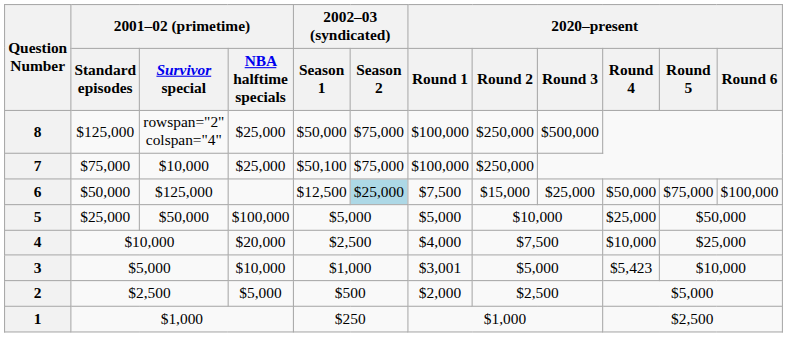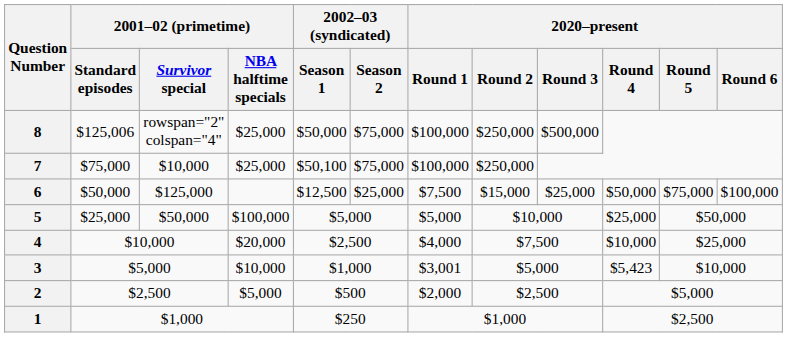(105, 132) $125,000 -> (105, 132) $125,006
(379, 192) lightblue background -> (379, 192) no background
